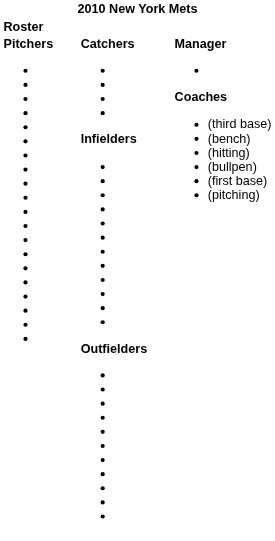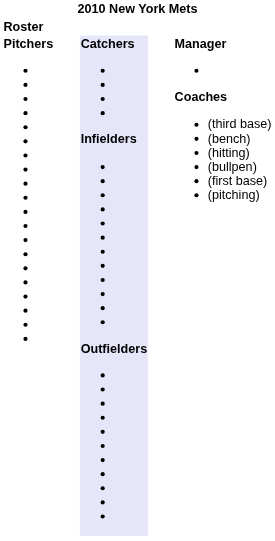(114, 280) no background -> (114, 280) lavender background
